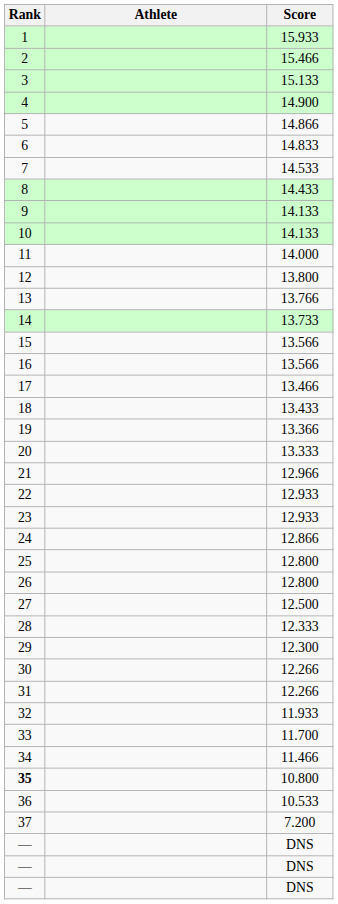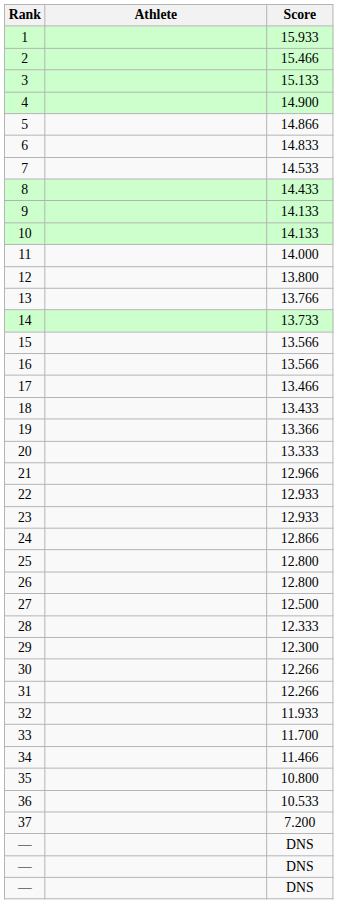(25, 779) bold -> (25, 779) normal
